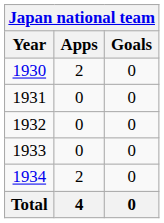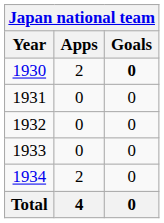(132, 71) normal -> (132, 71) bold
